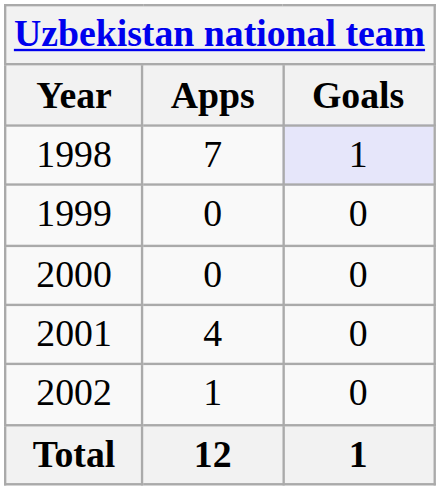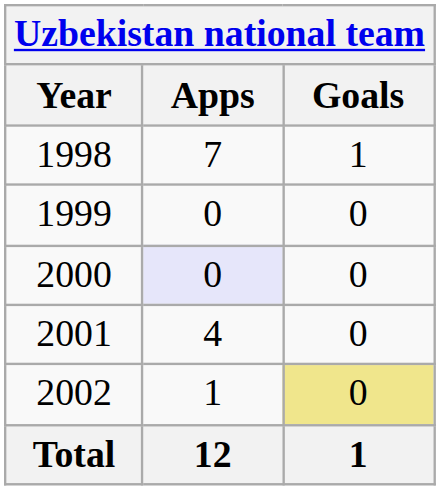(358, 154) lavender background -> (358, 154) no background
(213, 273) no background -> (213, 273) lavender background
(358, 393) no background -> (358, 393) khaki background
